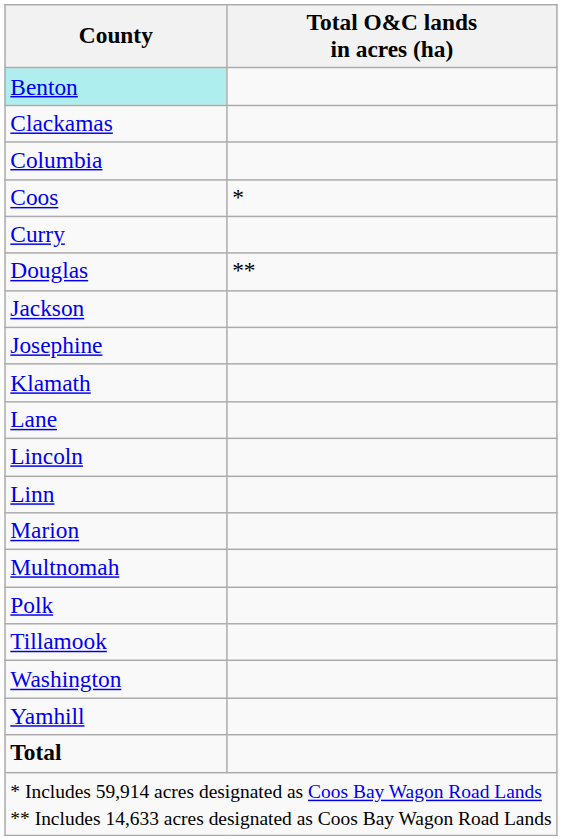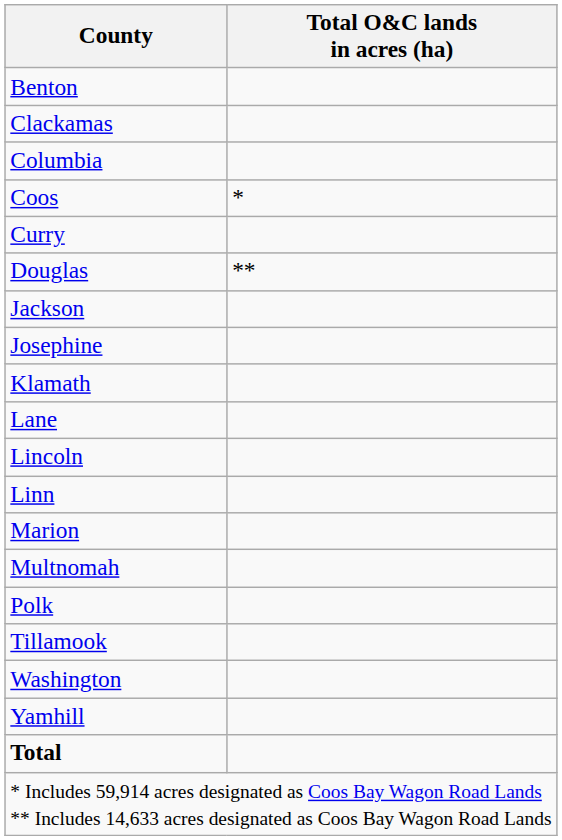(44, 86) paleturquoise background -> (44, 86) no background
